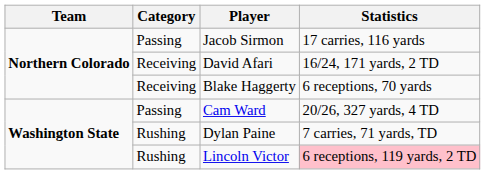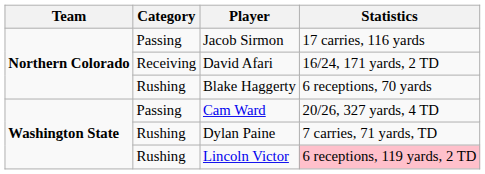(166, 86) Receiving -> (161, 86) Rushing
